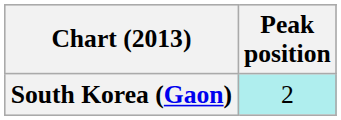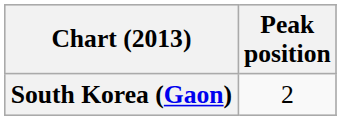(287, 94) paleturquoise background -> (287, 94) no background
